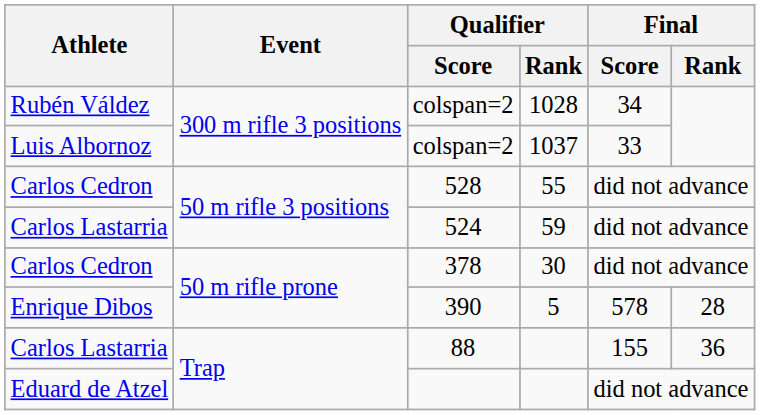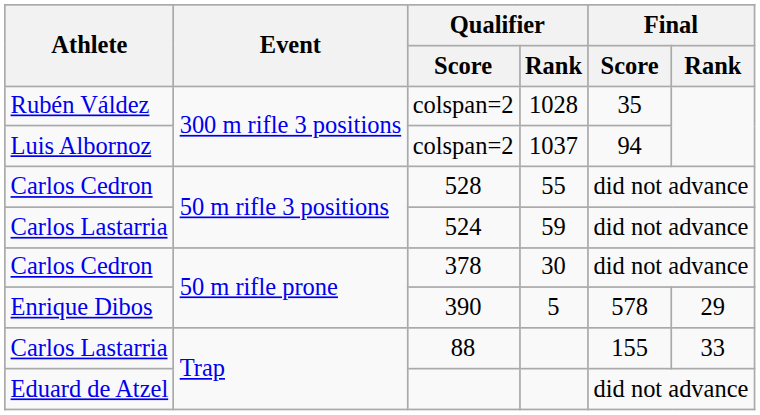(630, 105) 34 -> (630, 105) 35
(630, 146) 33 -> (630, 146) 94
(713, 307) 28 -> (713, 307) 29
(713, 348) 36 -> (713, 348) 33
